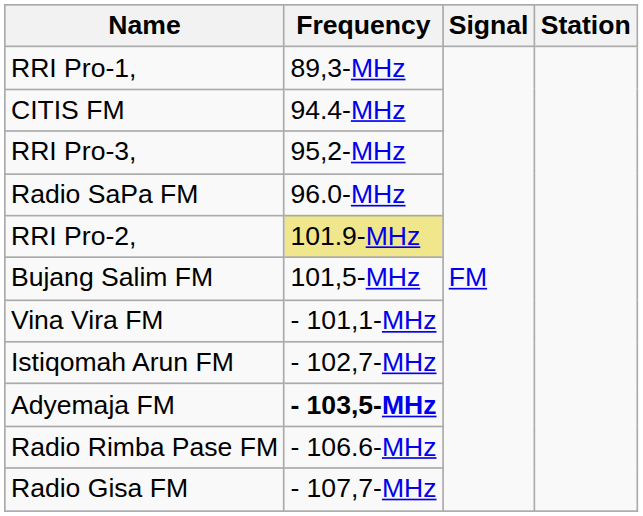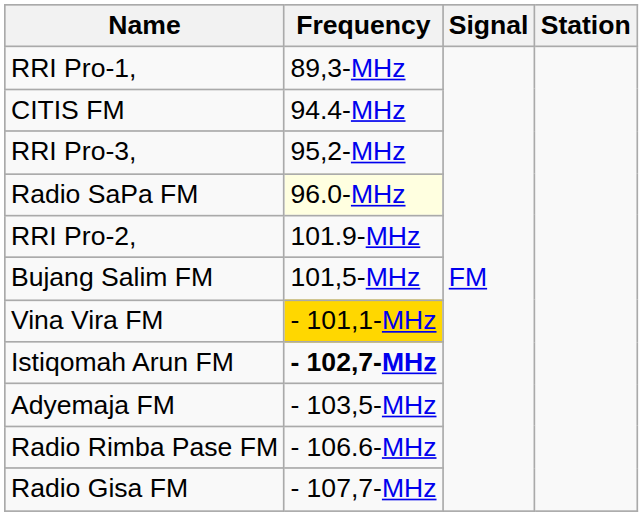(348, 194) no background -> (348, 194) lightyellow background
(355, 236) khaki background -> (355, 236) no background
(363, 320) no background -> (363, 320) gold background
(363, 362) normal -> (363, 362) bold
(363, 404) bold -> (363, 404) normal
